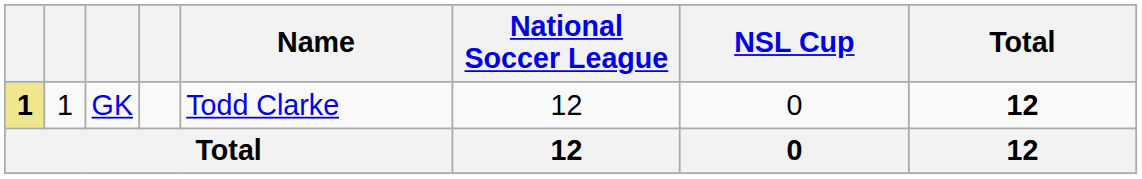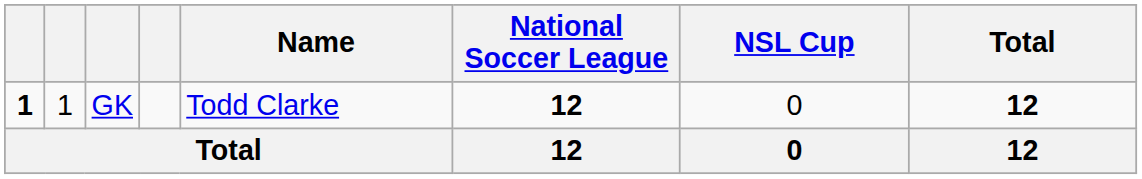(25, 104) khaki background -> (25, 104) no background
(566, 104) normal -> (566, 104) bold
